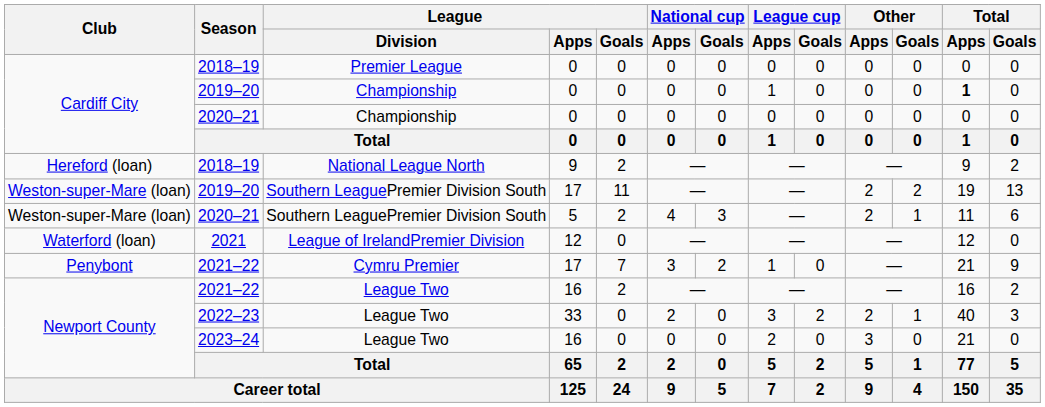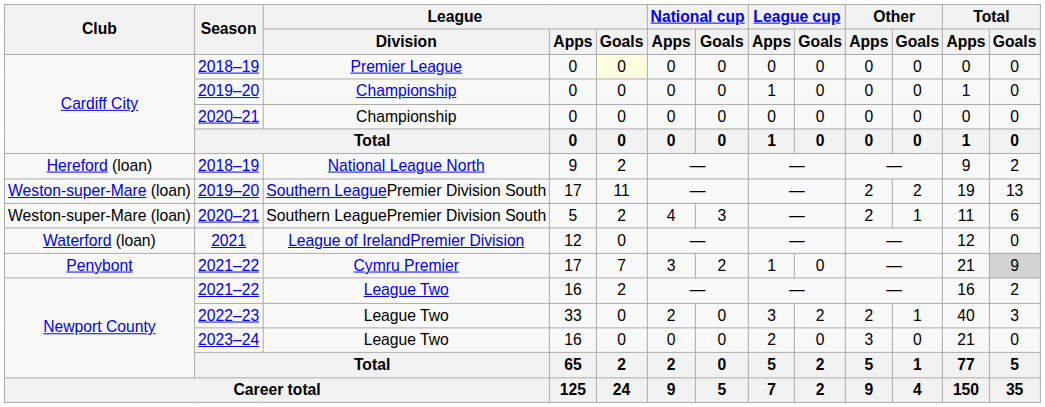(622, 66) no background -> (622, 66) lightyellow background
(966, 91) bold -> (966, 91) normal
(1015, 265) no background -> (1015, 265) lightgrey background
